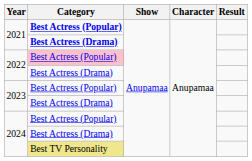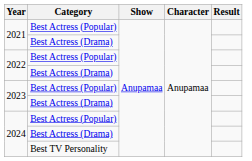(76, 27) bold -> (73, 27) normal
(74, 42) bold -> (71, 42) normal
(73, 57) pink background -> (73, 57) no background
(69, 149) khaki background -> (69, 149) no background
